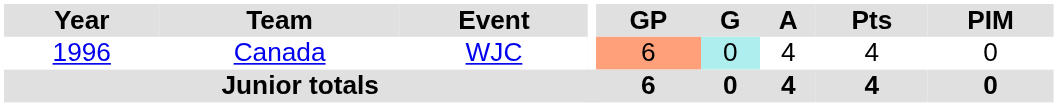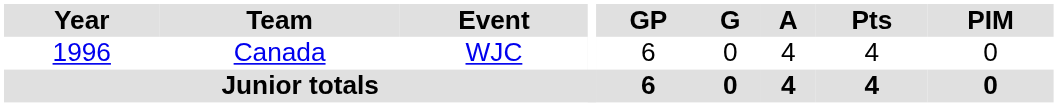(648, 52) lightsalmon background -> (648, 52) no background
(730, 52) paleturquoise background -> (730, 52) no background
